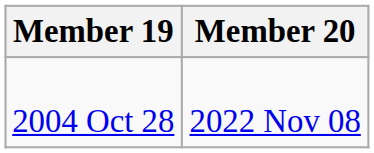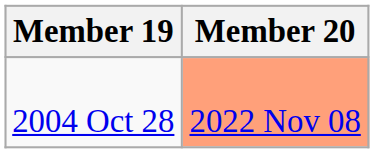(275, 120) no background -> (275, 120) lightsalmon background
